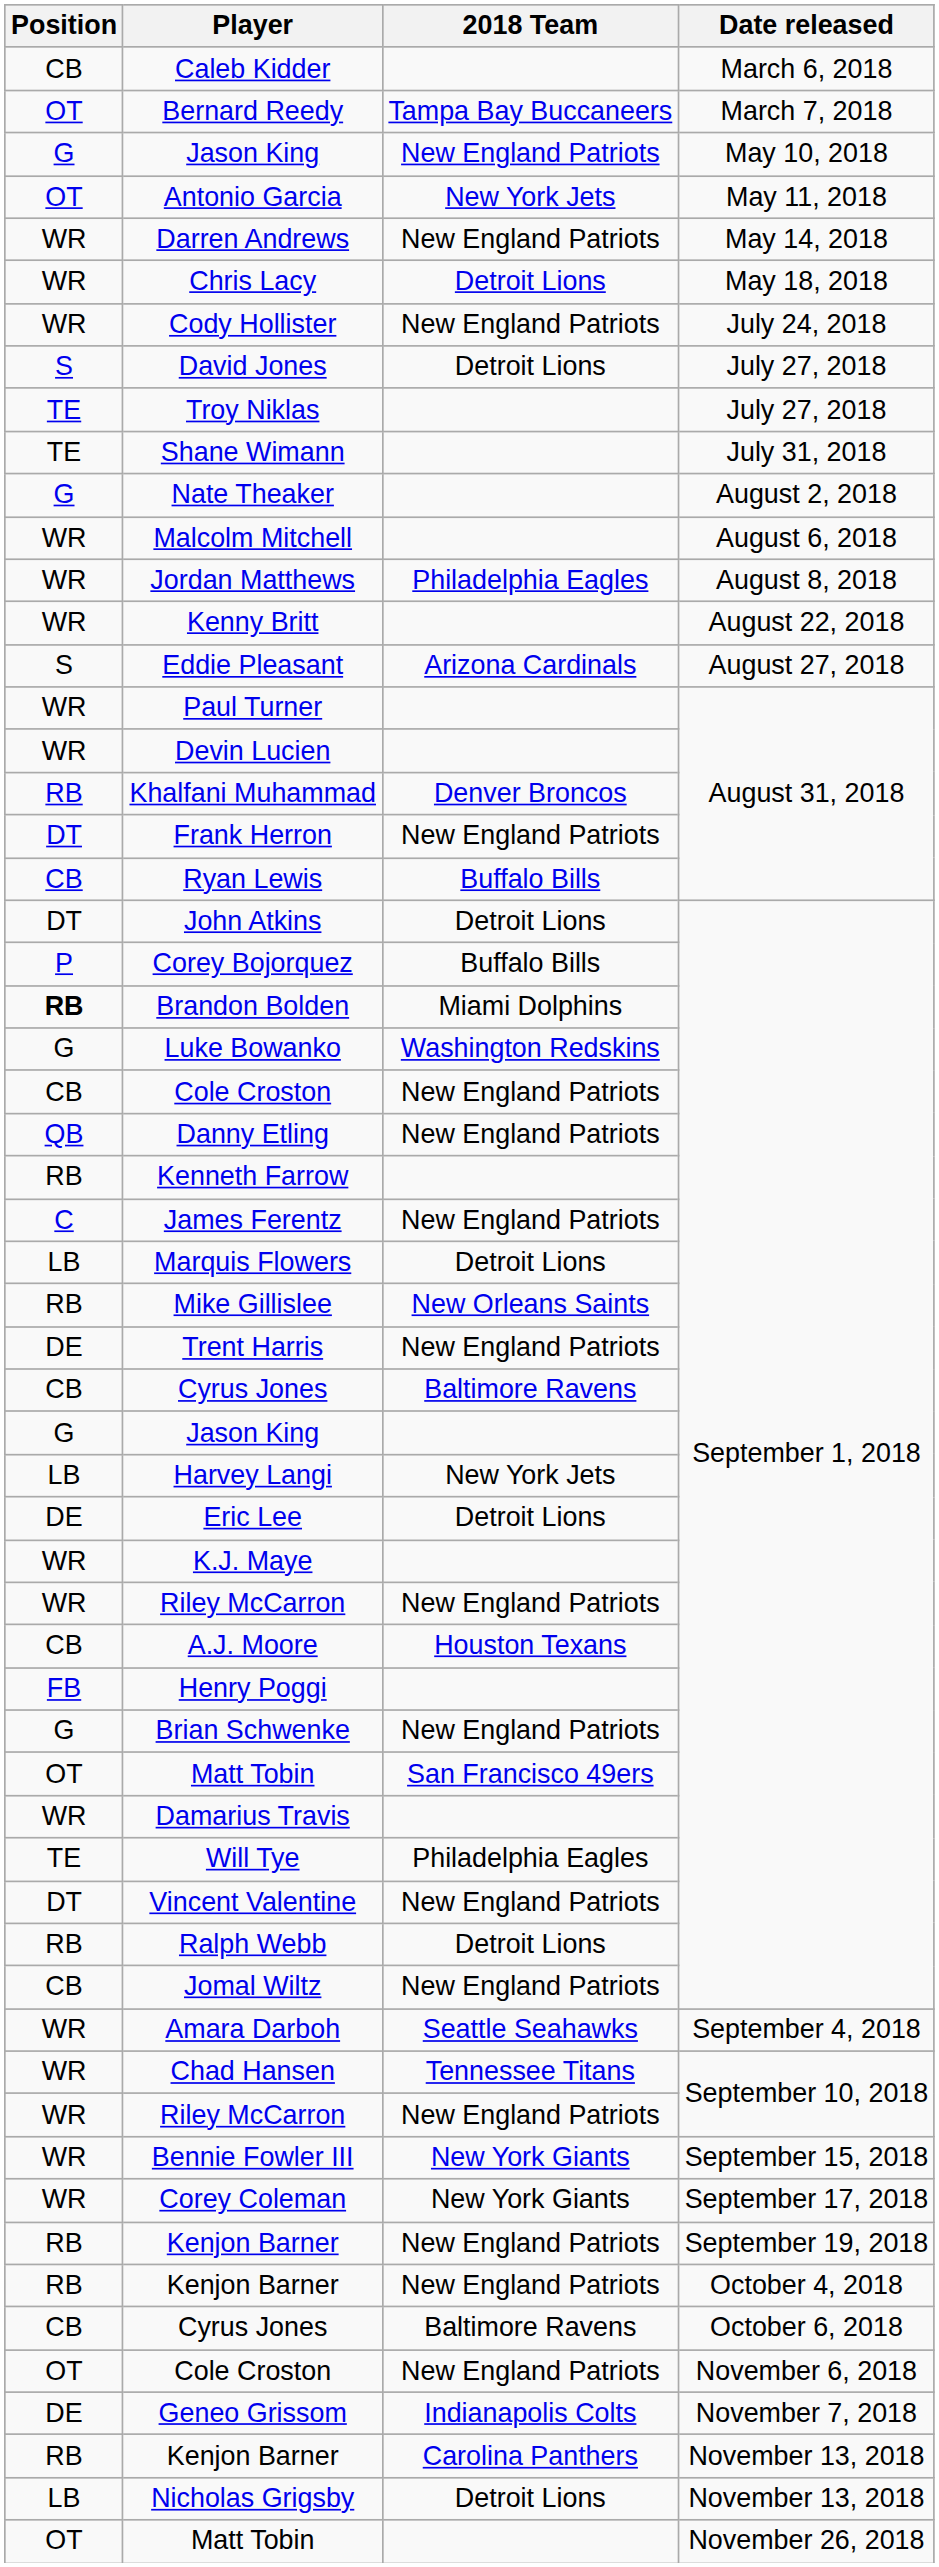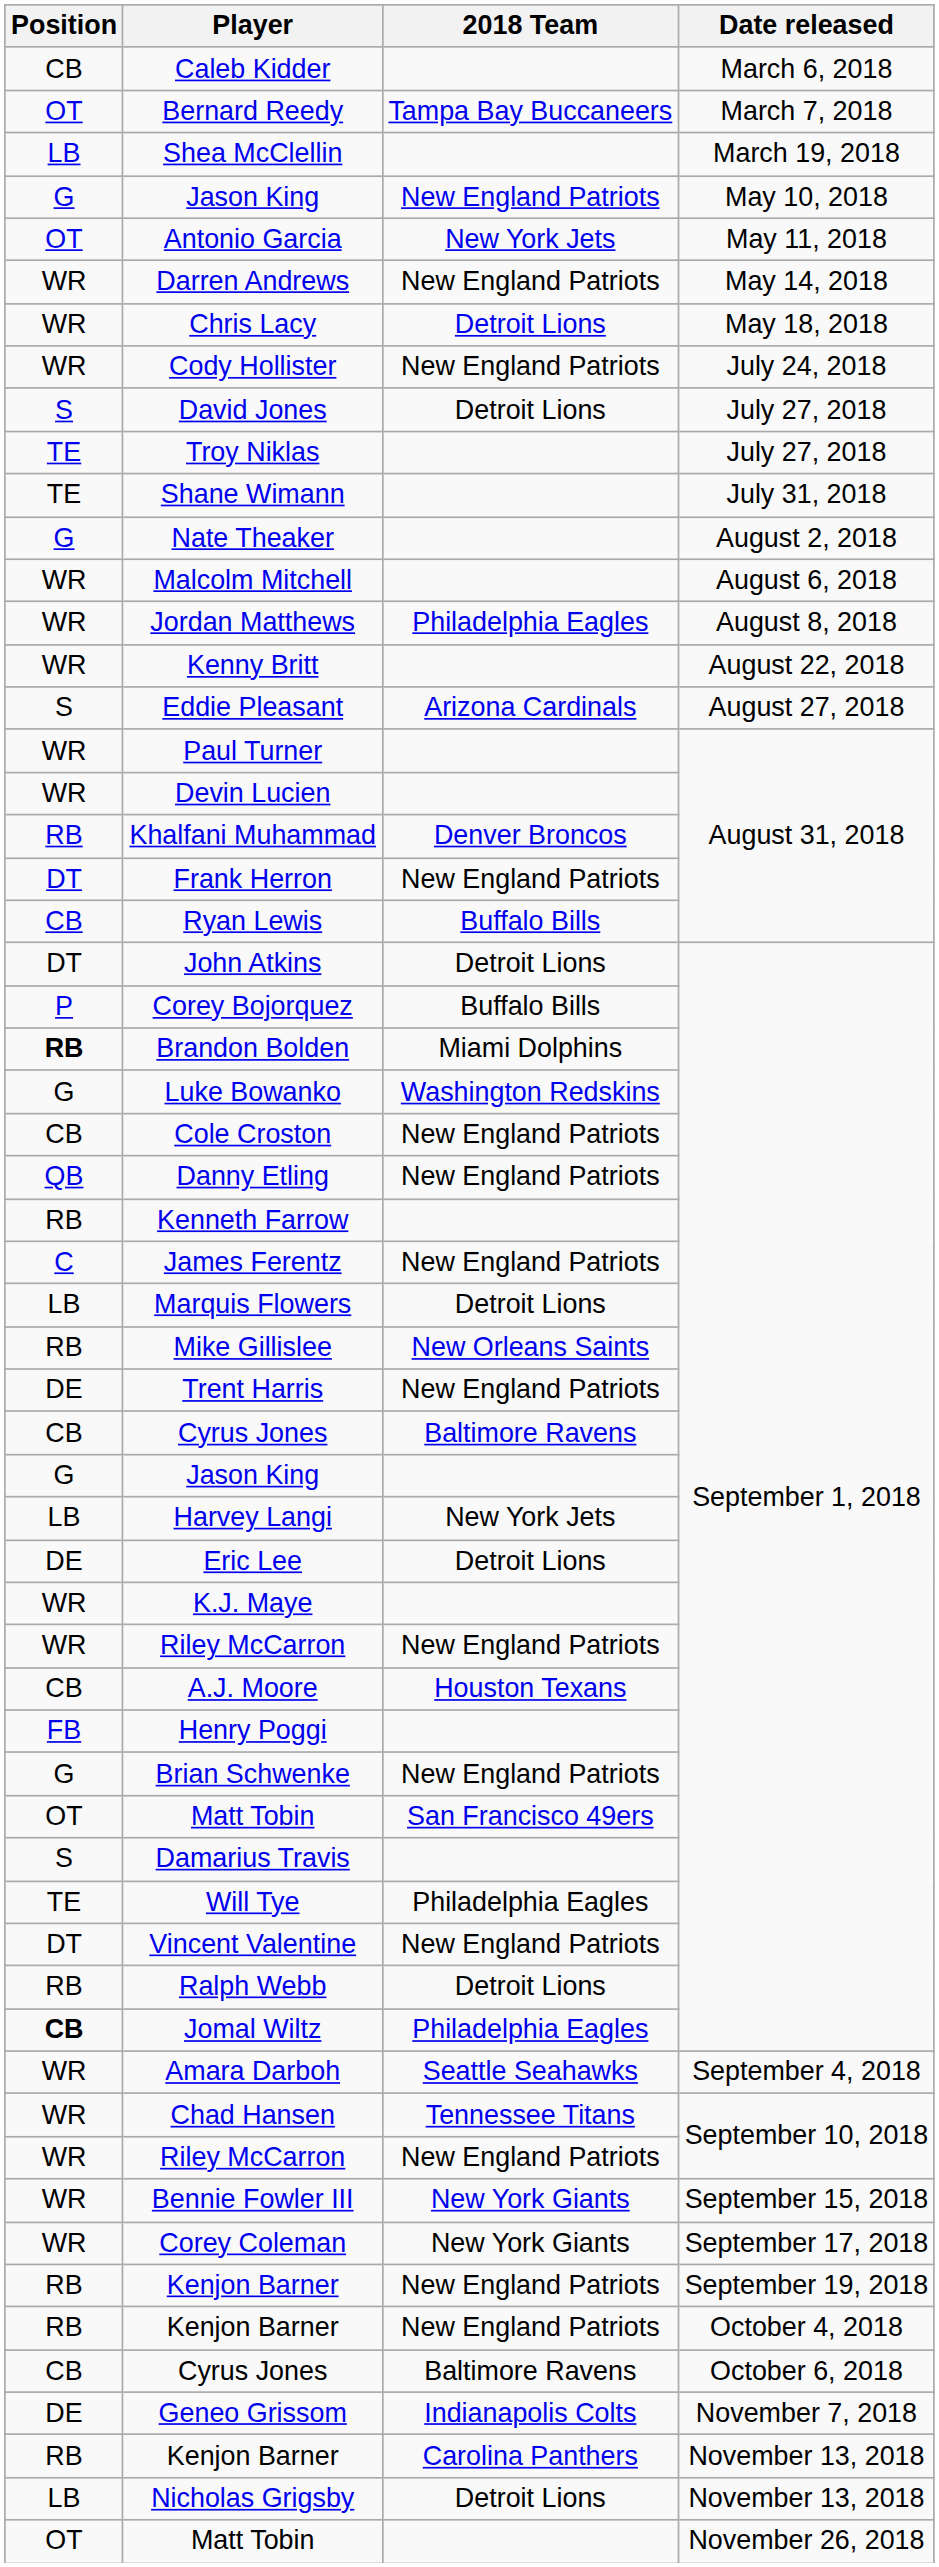+ row: (253, 153)
(64, 1816) WR -> (64, 1858) S
(64, 1986) normal -> (64, 2029) bold
(530, 1986) New England Patriots -> (530, 2029) Philadelphia Eagles
- row: (253, 2370)
